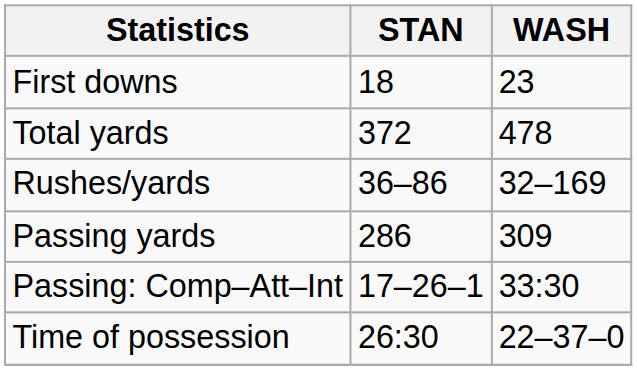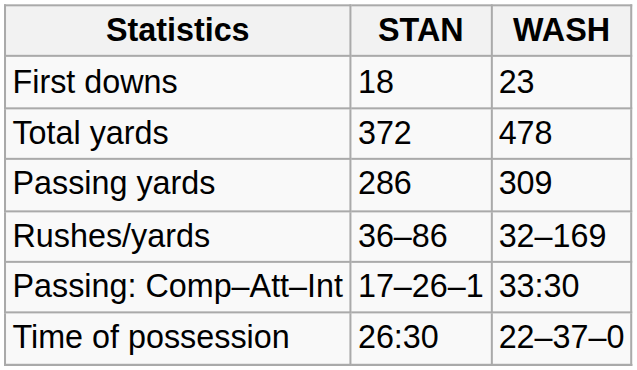rows swapped: (111, 184) <-> (114, 235)
